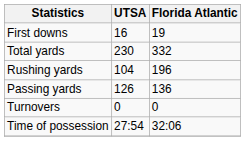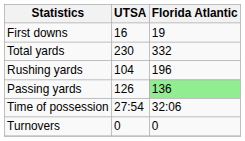(162, 88) no background -> (162, 88) lightgreen background
rows swapped: (34, 107) <-> (58, 126)
